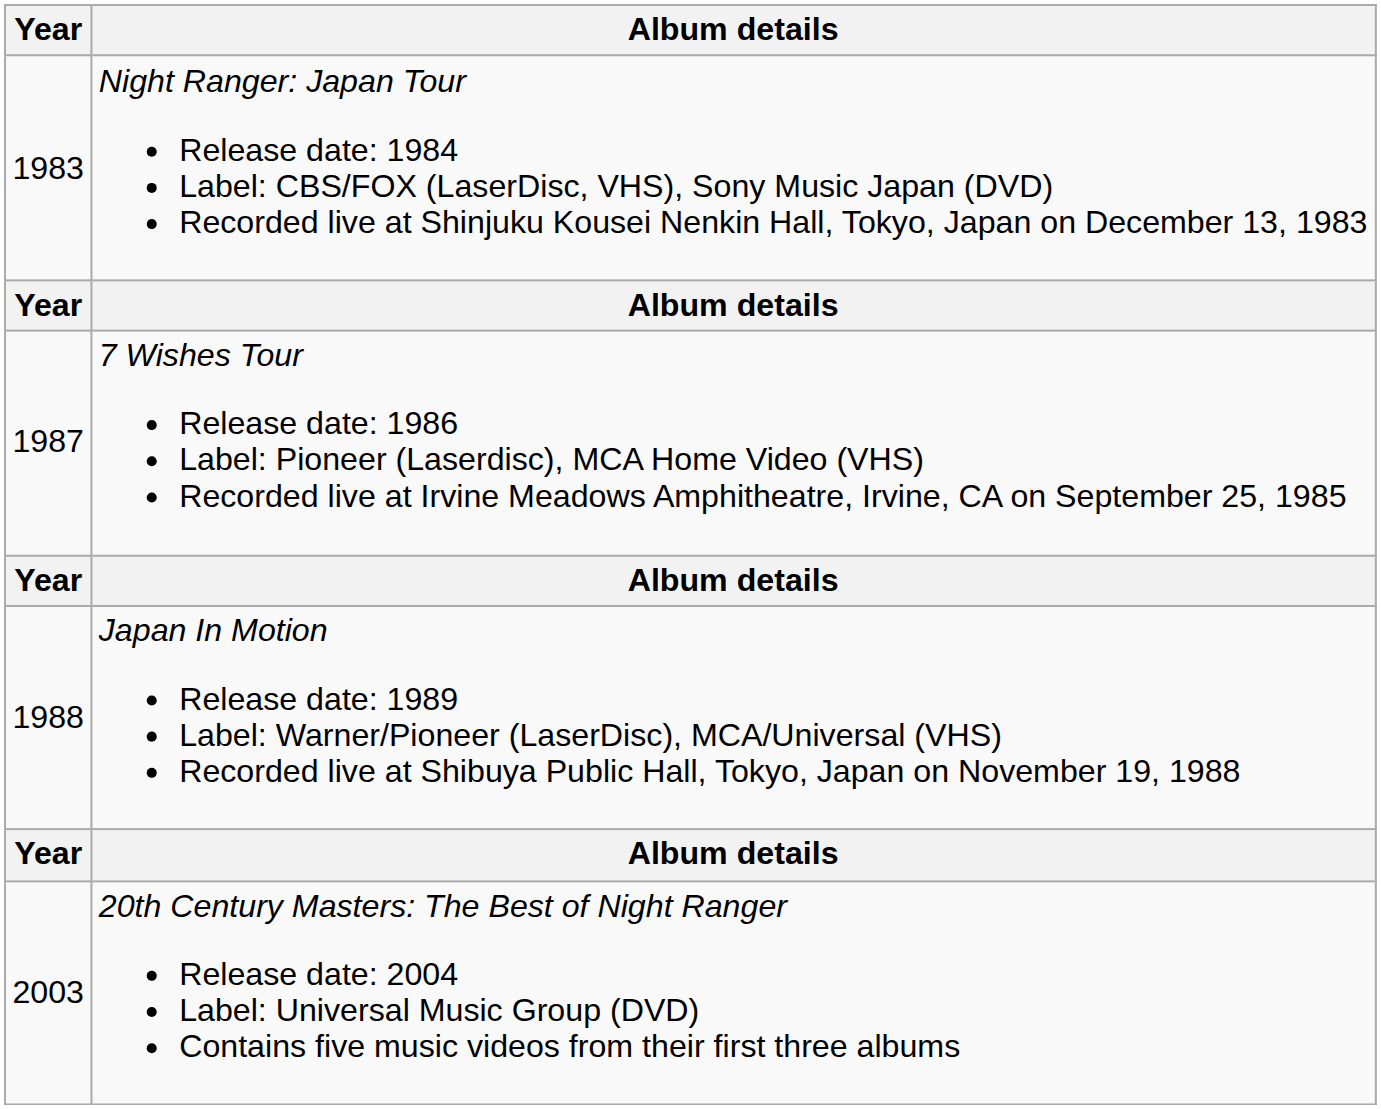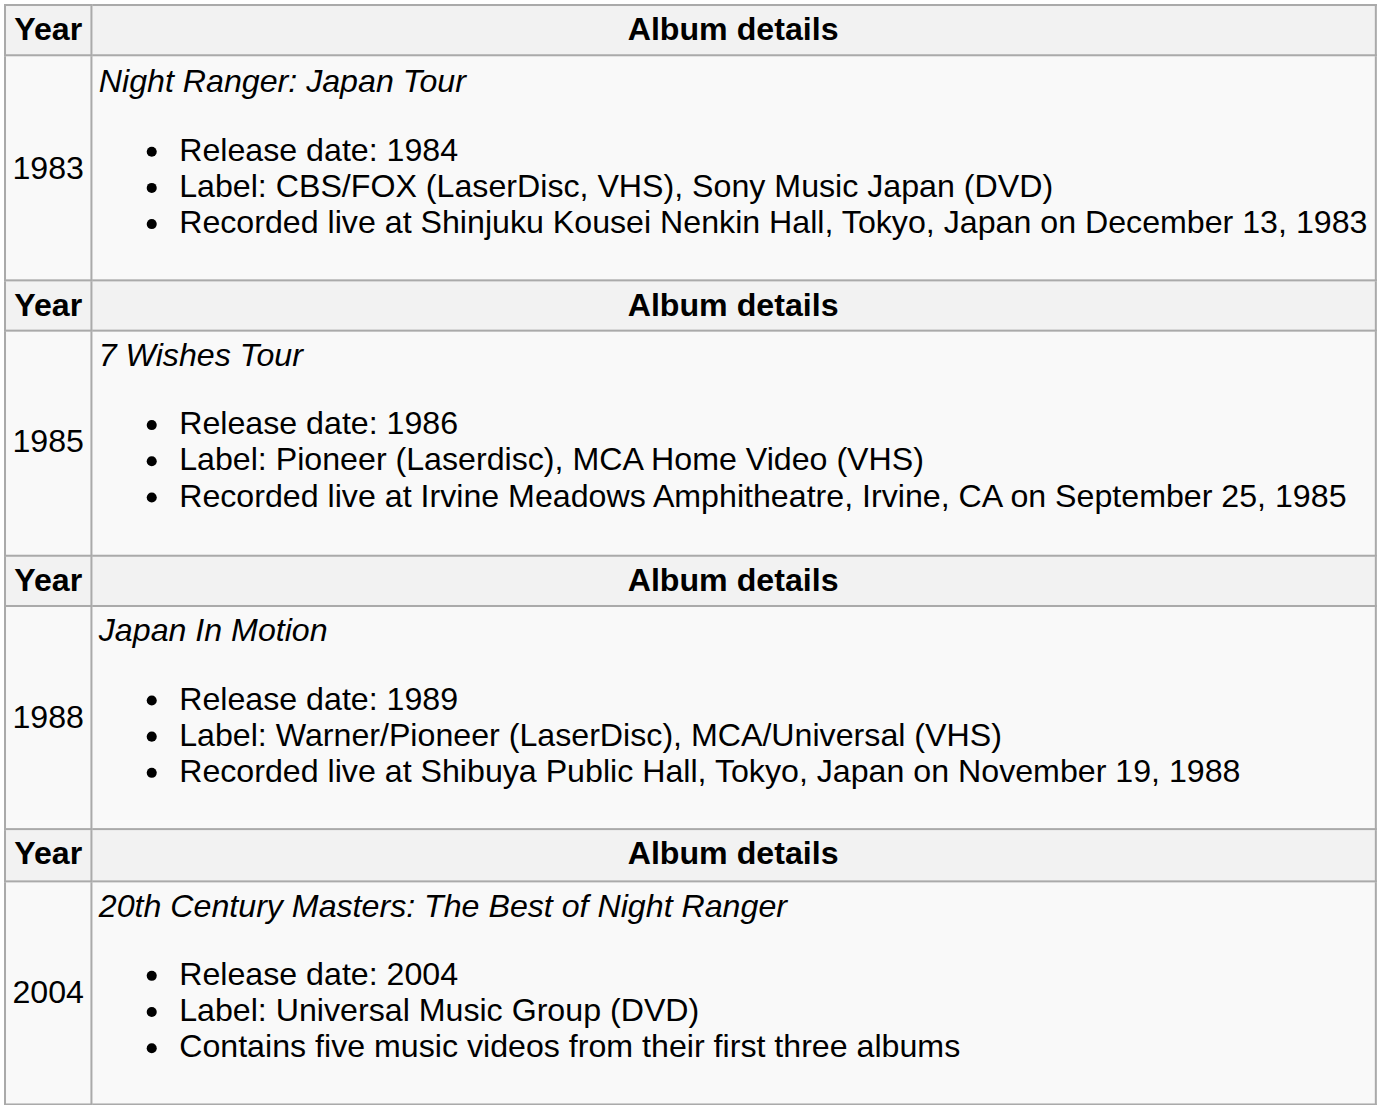(48, 442) 1987 -> (48, 442) 1985
(48, 992) 2003 -> (48, 992) 2004
